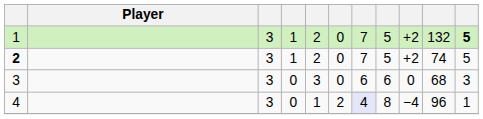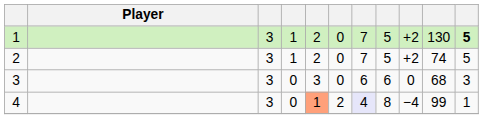(439, 37) 132 -> (439, 37) 130
(16, 59) bold -> (16, 59) normal
(317, 102) no background -> (317, 102) lightsalmon background
(439, 102) 96 -> (439, 102) 99
